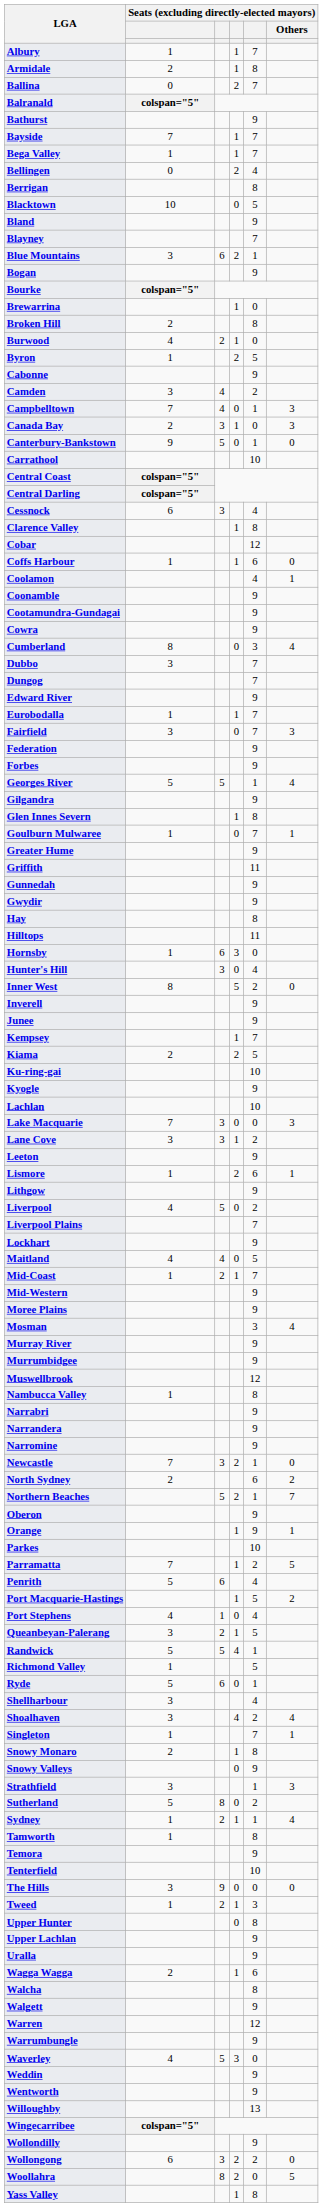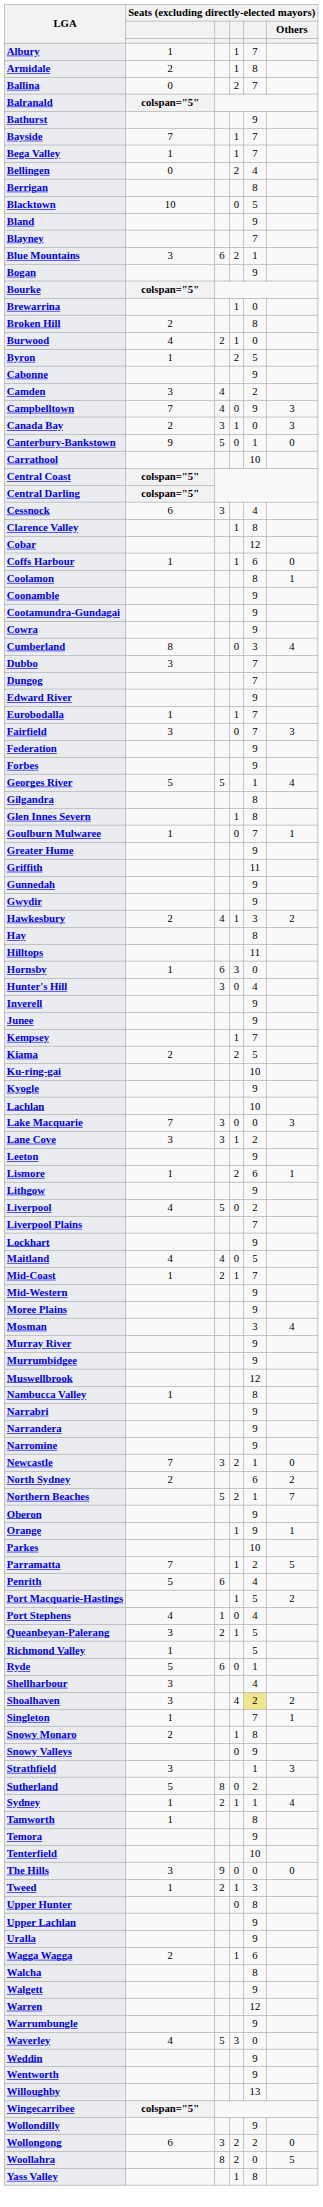(255, 408) 1 -> (255, 408) 9
(255, 578) 4 -> (255, 578) 8
(255, 799) 9 -> (255, 799) 8
+ row: (36, 919)
- row: (32, 987)
- row: (30, 1650)
(255, 1718) no background -> (255, 1701) khaki background
(292, 1718) 4 -> (292, 1701) 2
